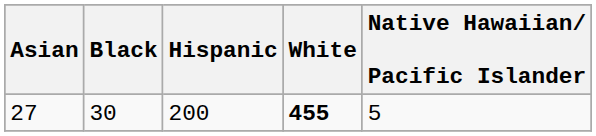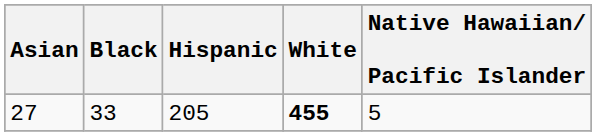(103, 113) 30 -> (103, 113) 33
(189, 113) 200 -> (189, 113) 205
